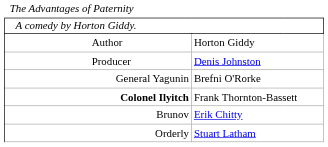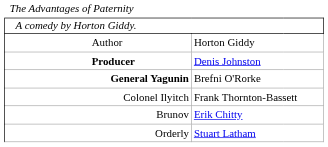(111, 61) normal -> (113, 61) bold
(152, 79) normal -> (150, 79) bold
(155, 97) bold -> (156, 97) normal
